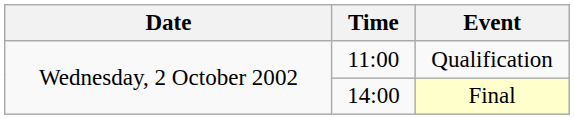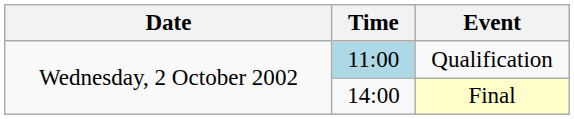(373, 59) no background -> (373, 59) lightblue background
